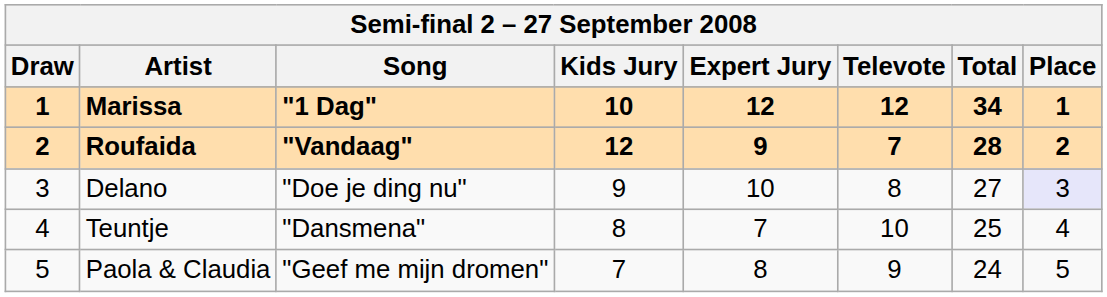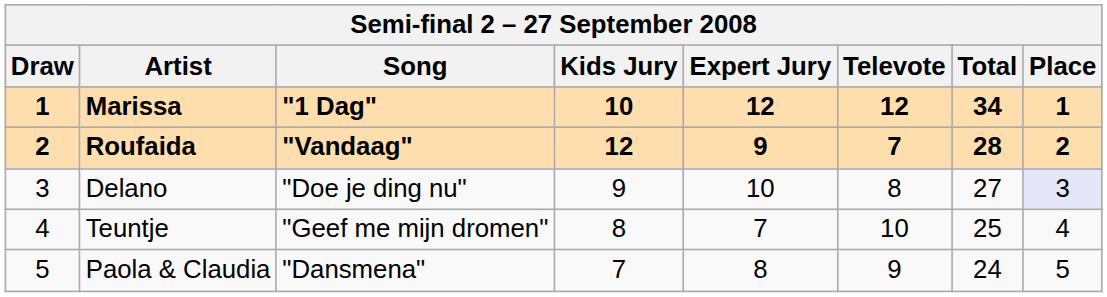(354, 229) "Dansmena" -> (415, 229) "Geef me mijn dromen"
(415, 270) "Geef me mijn dromen" -> (354, 270) "Dansmena"
